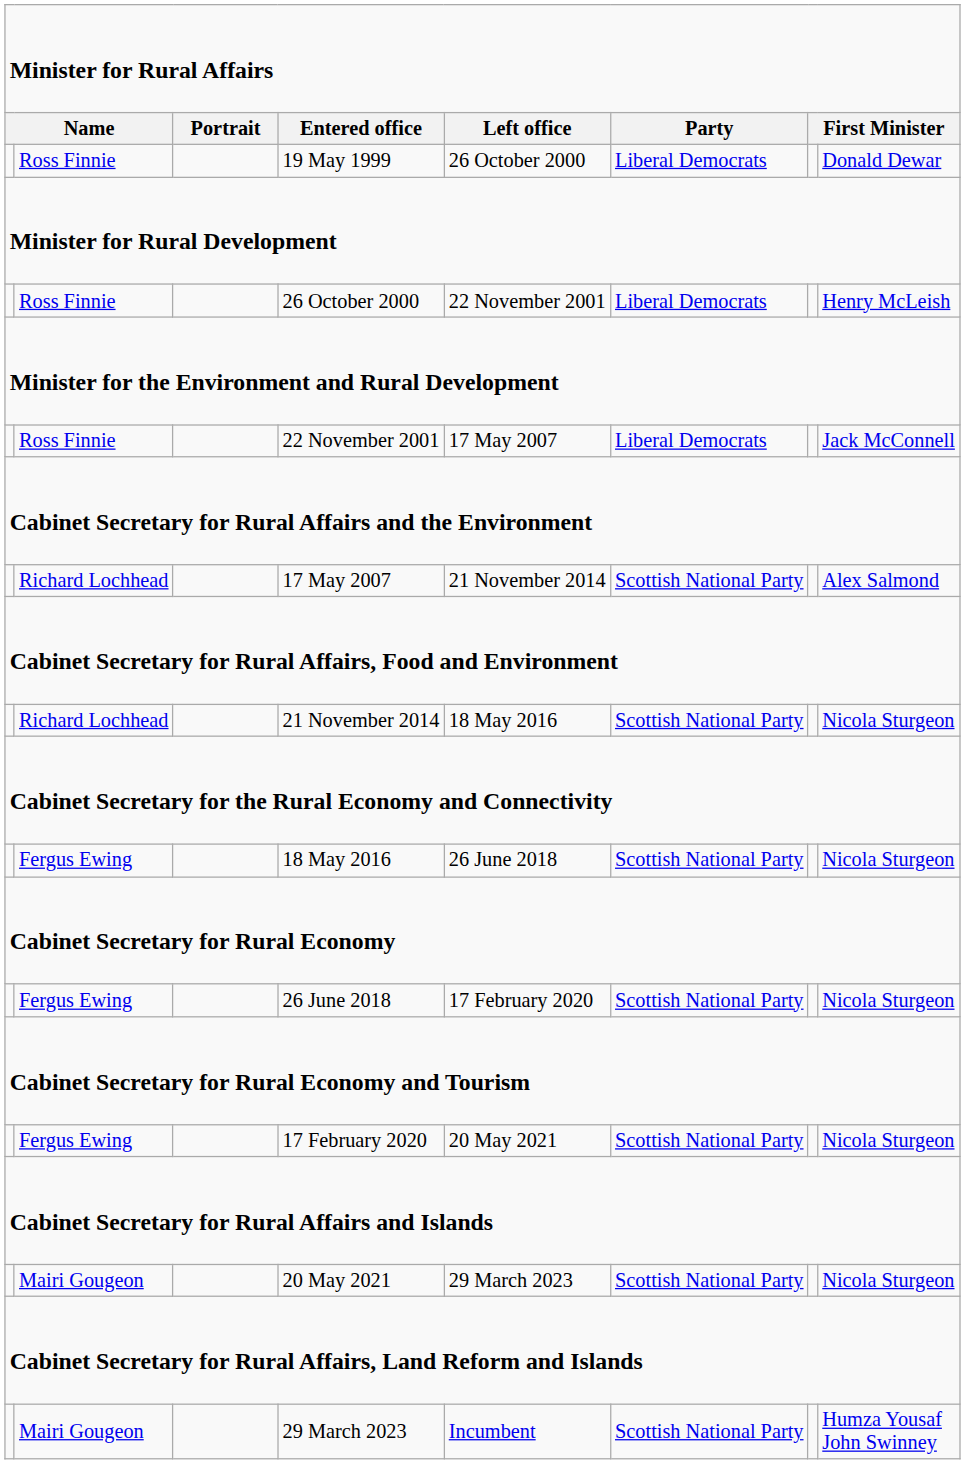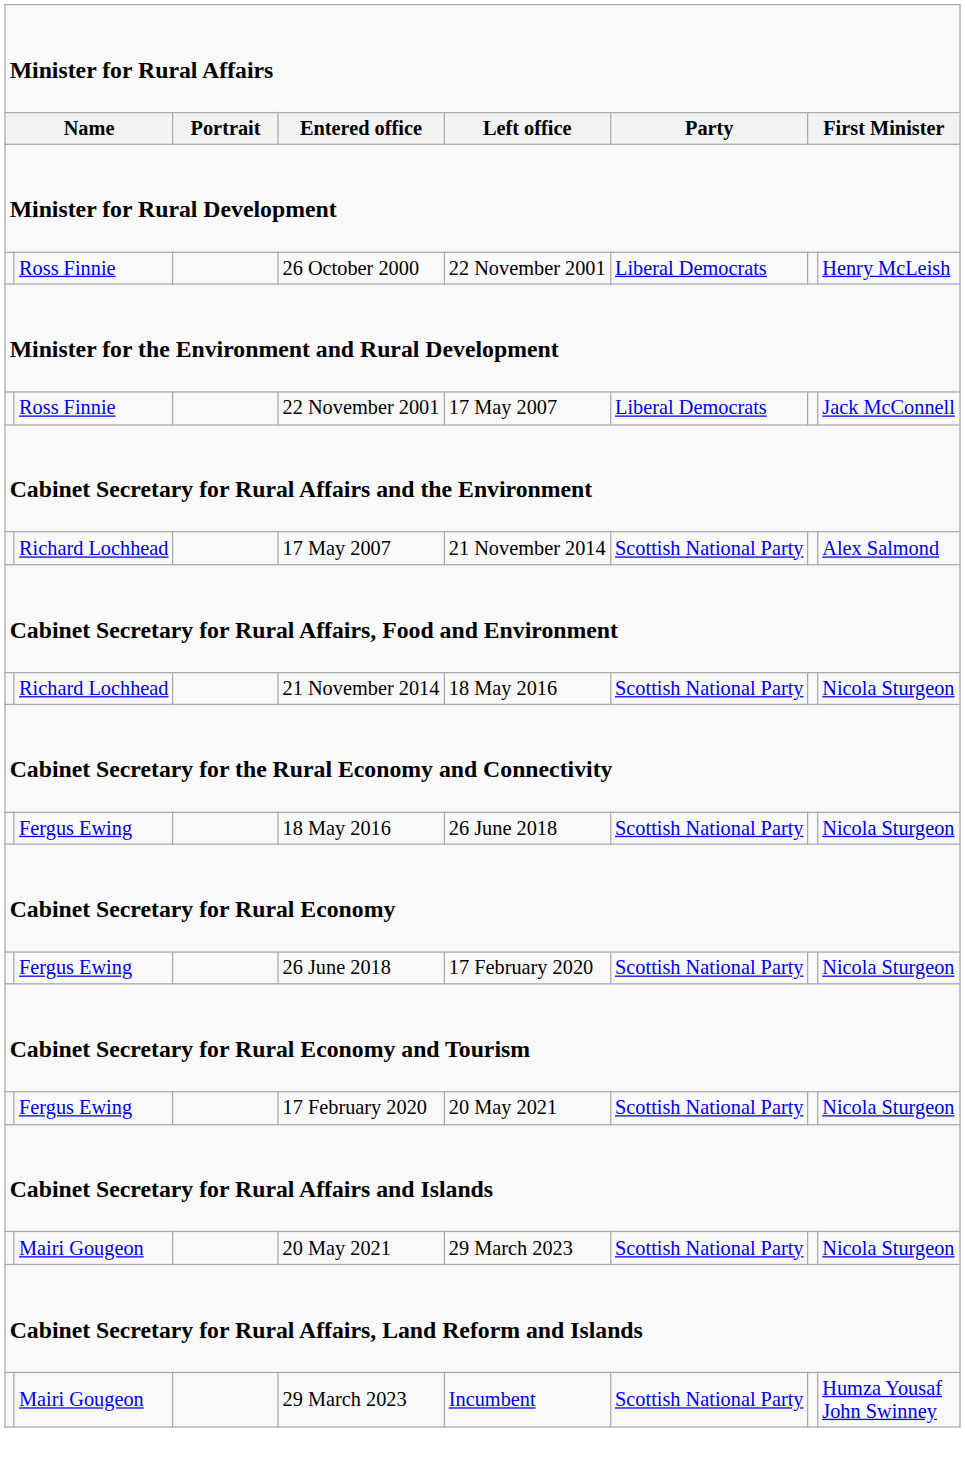- row: (337, 160)
